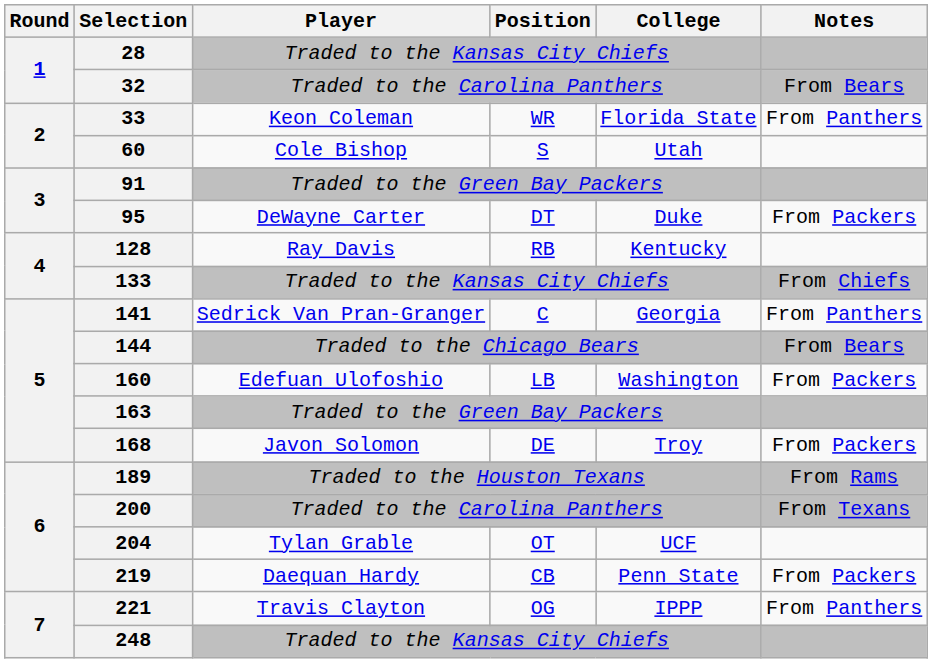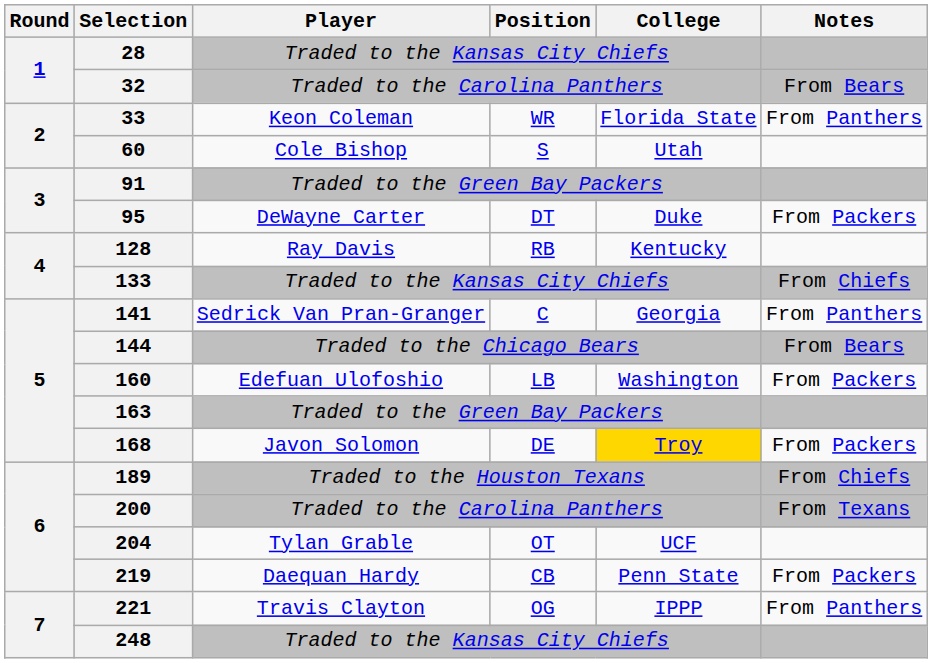(678, 445) no background -> (678, 445) gold background
(844, 478) From Rams -> (844, 478) From Chiefs
